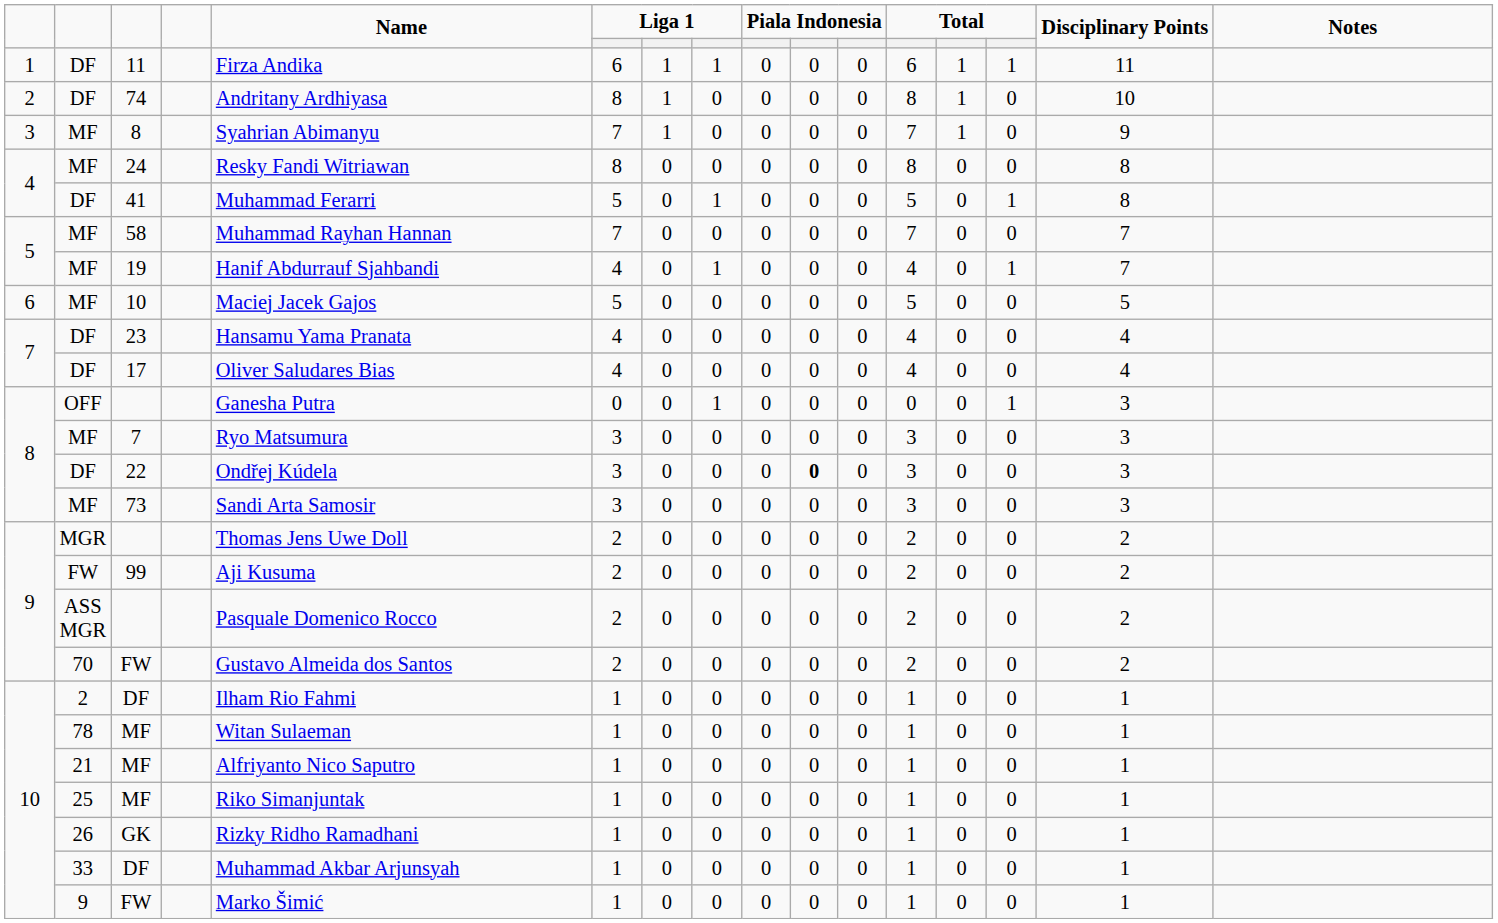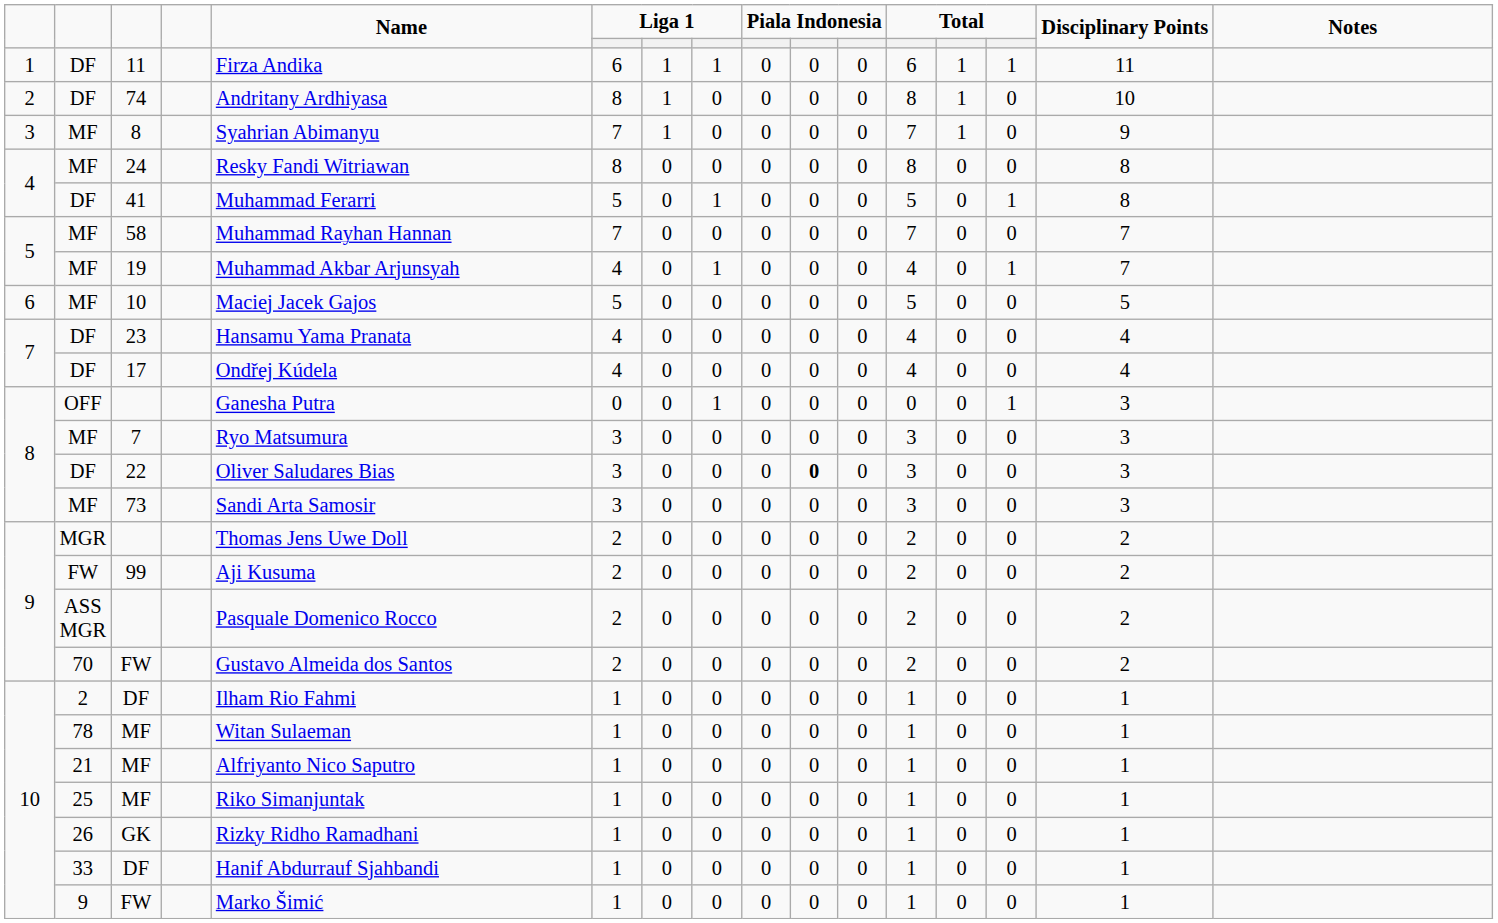(327, 267) Hanif Abdurrauf Sjahbandi -> (338, 267) Muhammad Akbar Arjunsyah
(305, 369) Oliver Saludares Bias -> (276, 369) Ondřej Kúdela
(276, 470) Ondřej Kúdela -> (305, 470) Oliver Saludares Bias
(338, 867) Muhammad Akbar Arjunsyah -> (327, 867) Hanif Abdurrauf Sjahbandi
